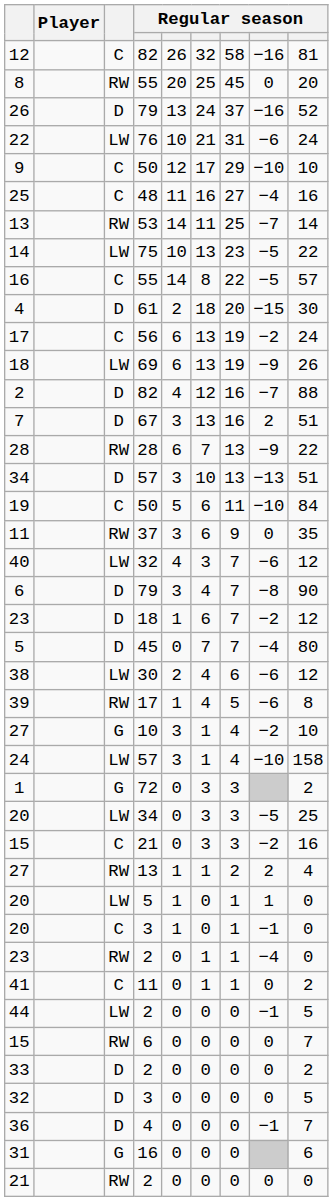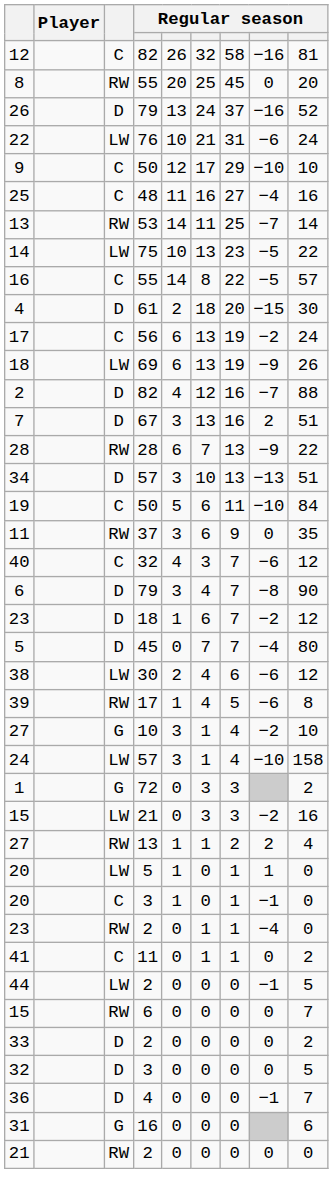(119, 562) LW -> (119, 562) C
- row: (19, 816)
(119, 844) C -> (119, 816) LW
